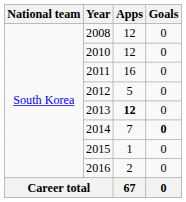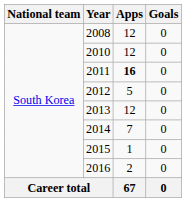(130, 71) normal -> (130, 71) bold
(130, 110) bold -> (130, 110) normal
(164, 129) bold -> (164, 129) normal
